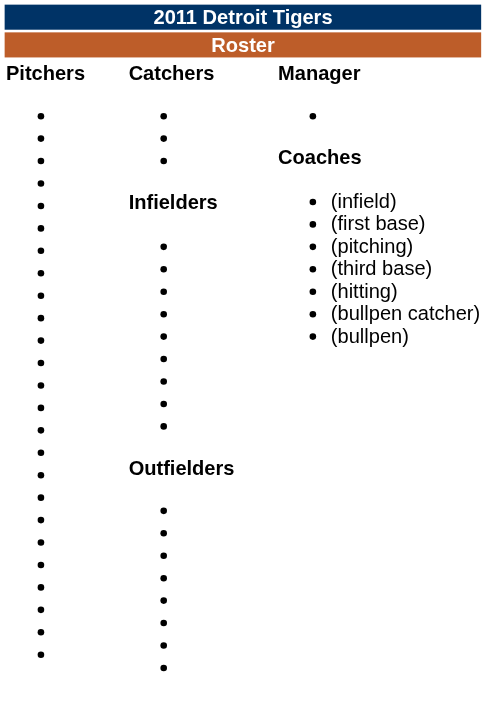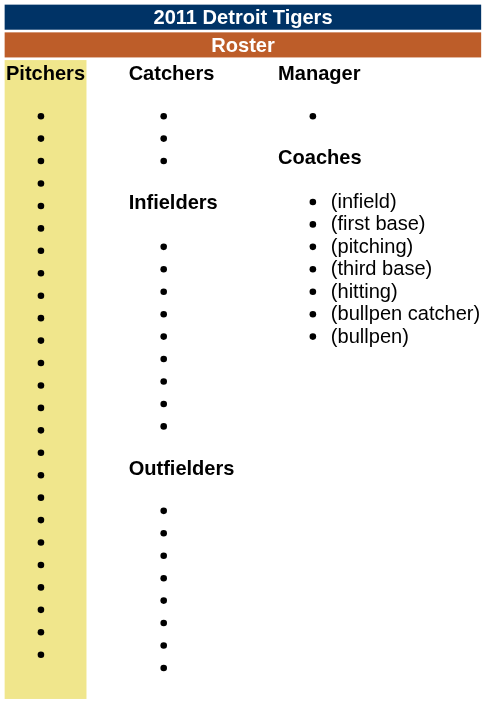(46, 363) no background -> (46, 363) khaki background
